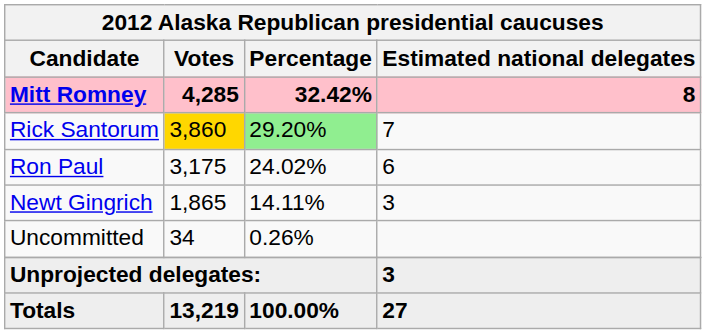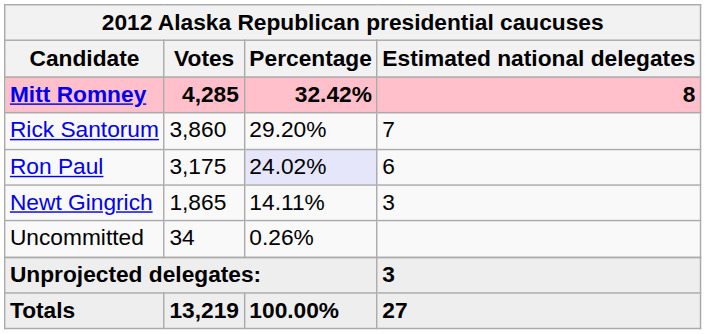(198, 130) gold background -> (198, 130) no background
(288, 130) lightgreen background -> (288, 130) no background
(288, 166) no background -> (288, 166) lavender background
